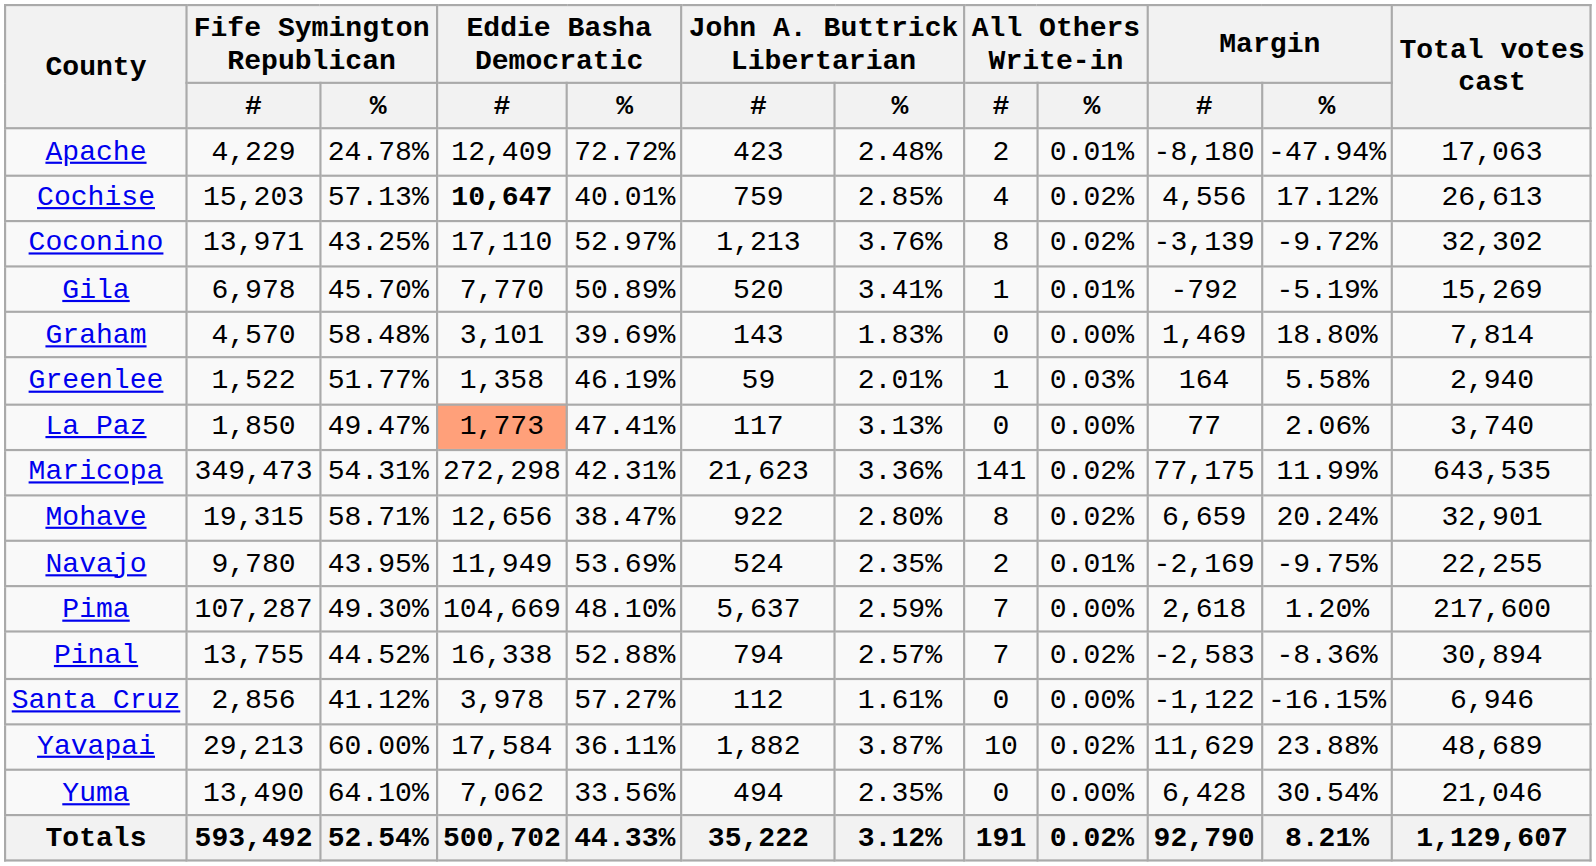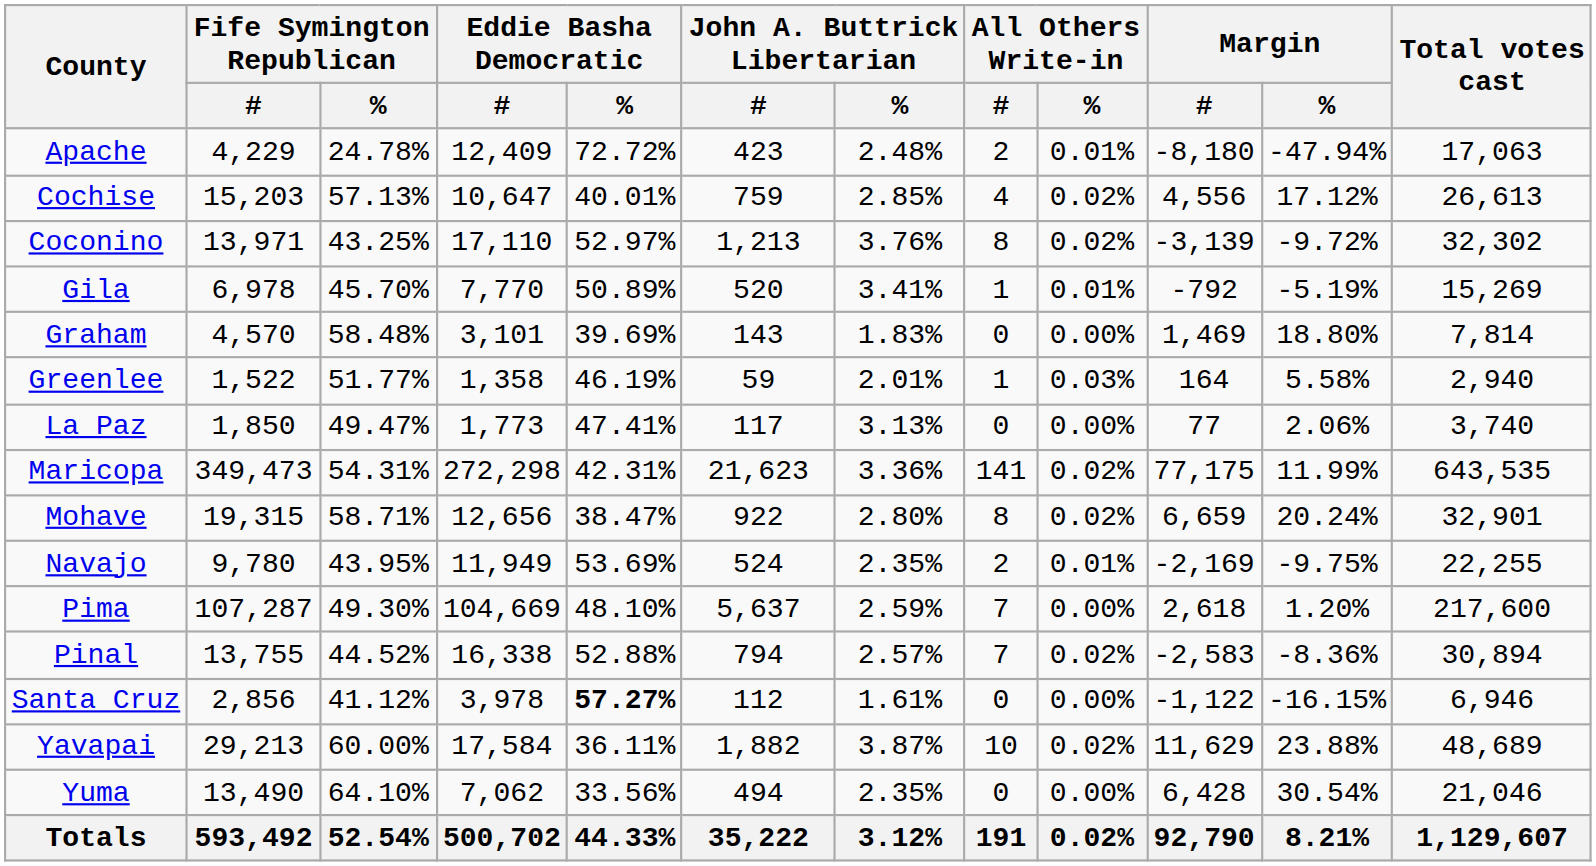(502, 198) bold -> (502, 198) normal
(502, 426) lightsalmon background -> (502, 426) no background
(625, 701) normal -> (625, 701) bold
